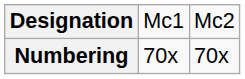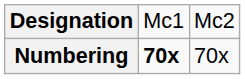(161, 55) normal -> (161, 55) bold
